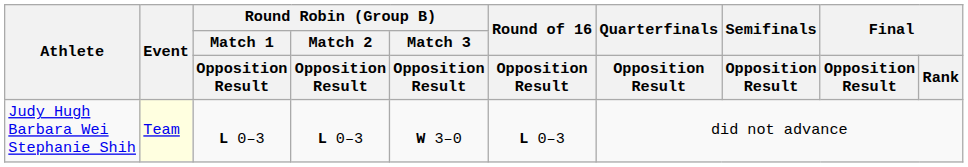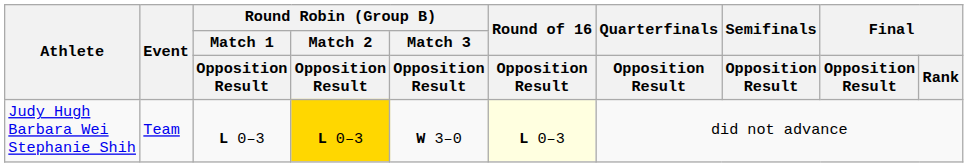(162, 130) lightyellow background -> (162, 130) no background
(340, 139) no background -> (340, 139) gold background
(542, 139) no background -> (542, 139) lightyellow background
